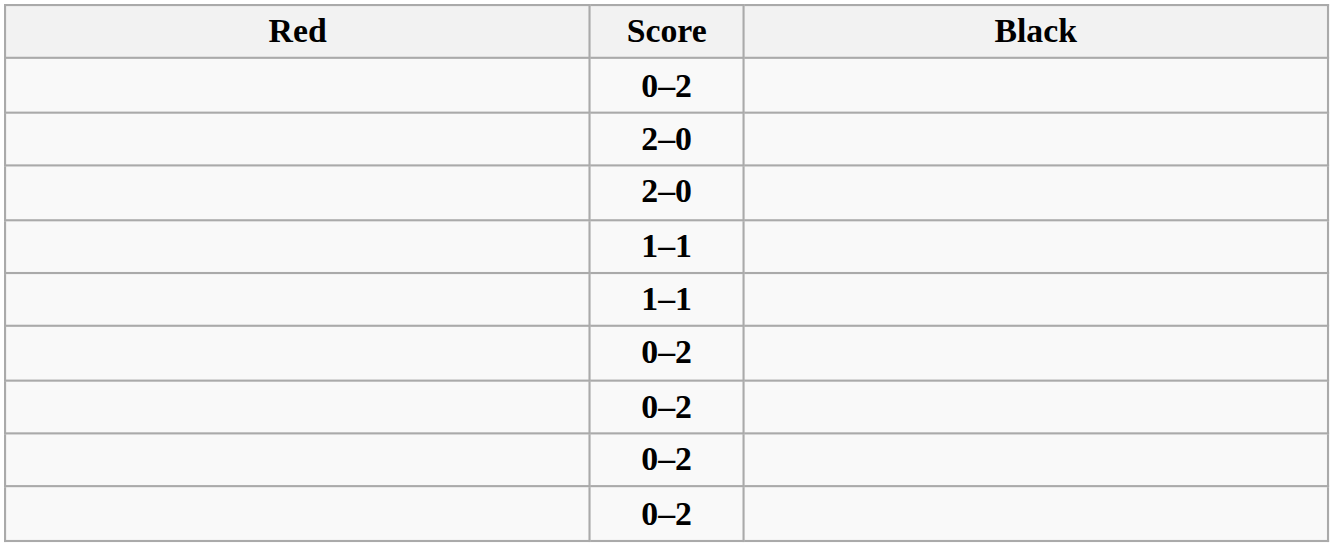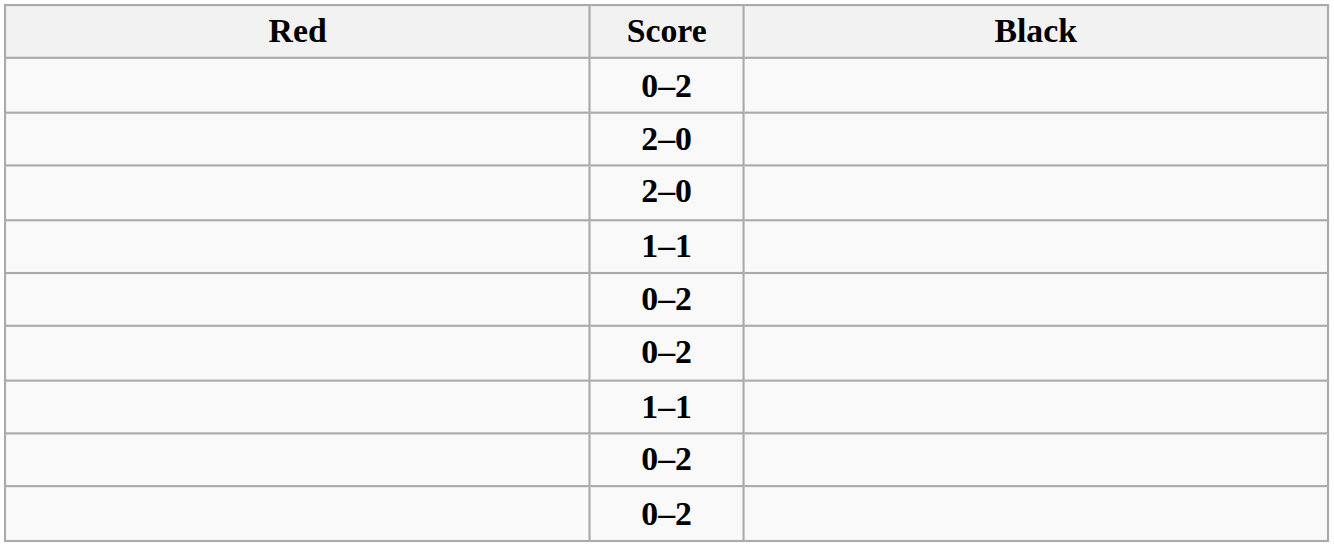(667, 298) 1–1 -> (667, 298) 0–2
(667, 406) 0–2 -> (667, 406) 1–1
